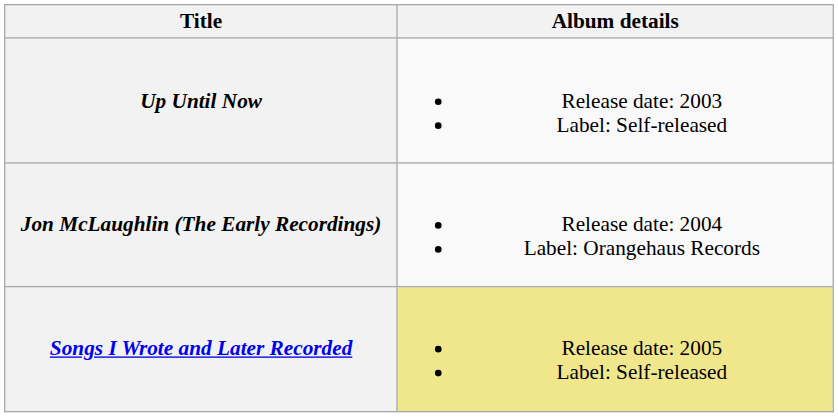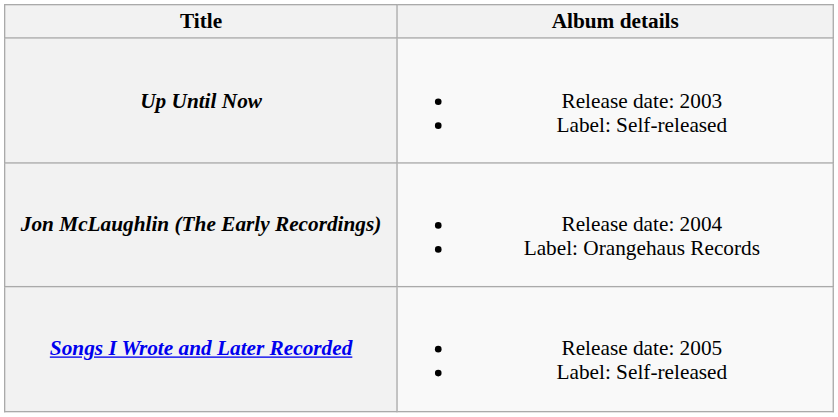(615, 361) khaki background -> (615, 361) no background
